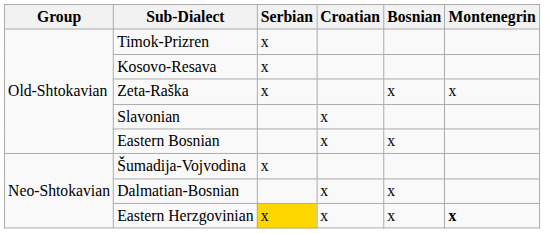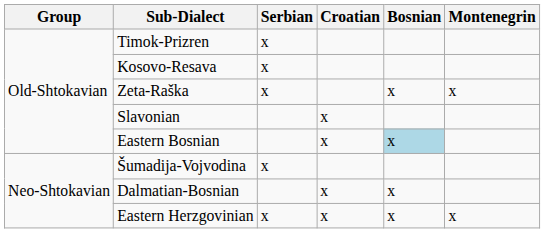(391, 141) no background -> (391, 141) lightblue background
(265, 215) gold background -> (265, 215) no background
(452, 215) bold -> (452, 215) normal
